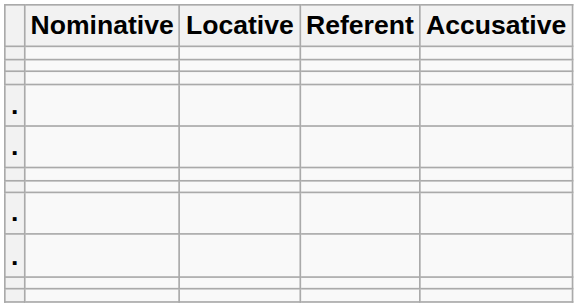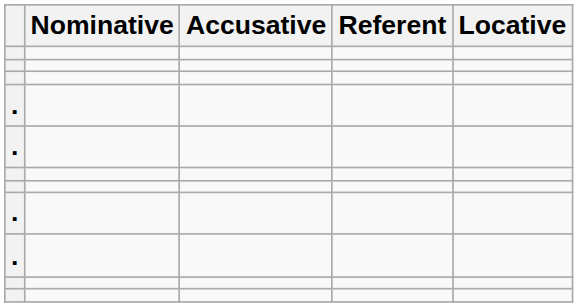columns swapped: (496, 25) <-> (240, 25)
